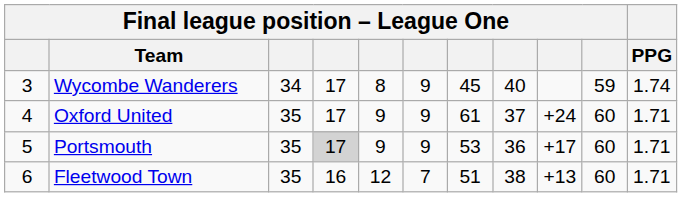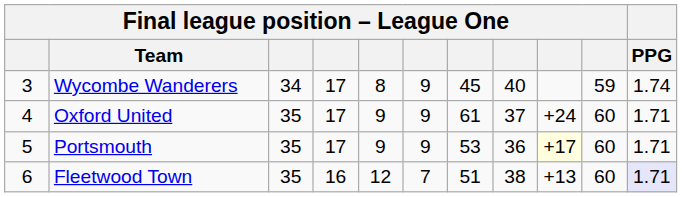(336, 146) lightgrey background -> (336, 146) no background
(560, 146) no background -> (560, 146) lightyellow background
(652, 176) no background -> (652, 176) lavender background
